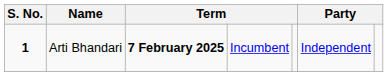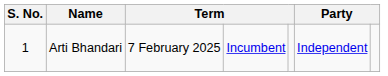(25, 48) bold -> (25, 48) normal
(176, 48) bold -> (174, 48) normal
